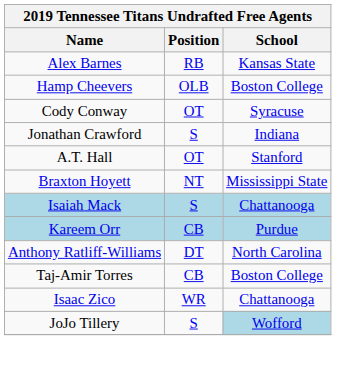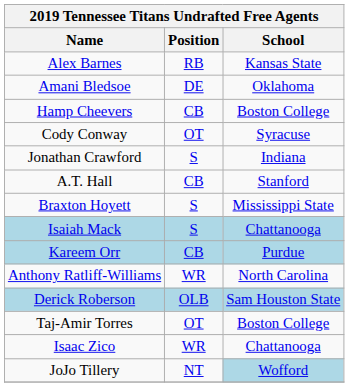+ row: (85, 87)
(194, 87) OLB -> (194, 110) CB
(194, 157) OT -> (194, 181) CB
(194, 181) NT -> (194, 205) S
(194, 252) DT -> (194, 275) WR
+ row: (85, 299)
(194, 275) CB -> (194, 323) OT
(194, 323) S -> (194, 370) NT
